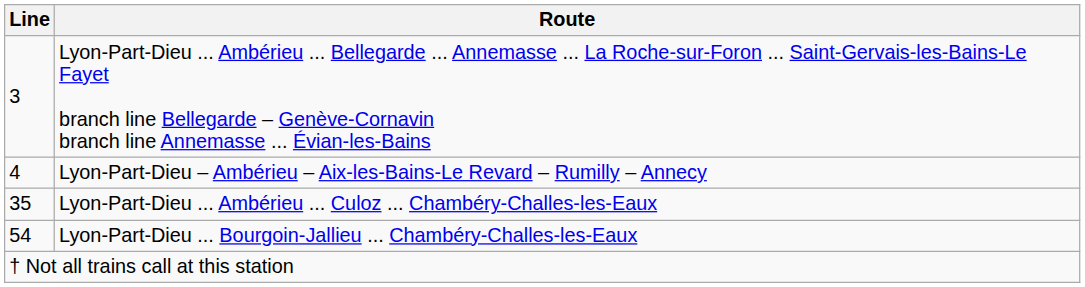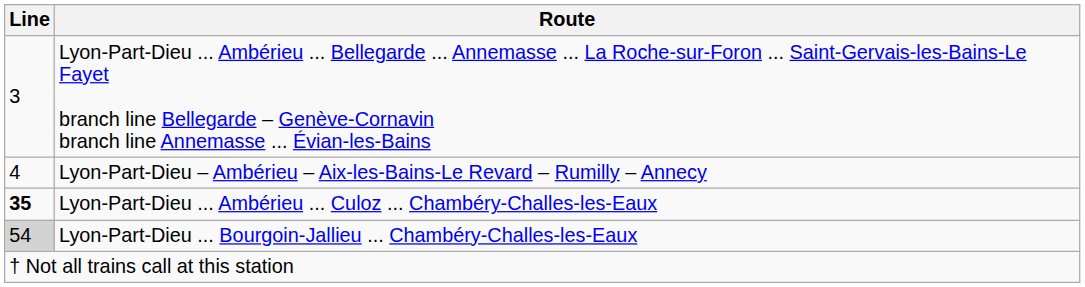(20, 203) normal -> (20, 203) bold
(20, 235) no background -> (20, 235) lightgrey background
